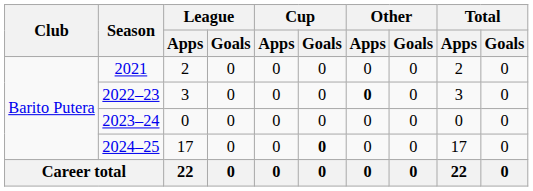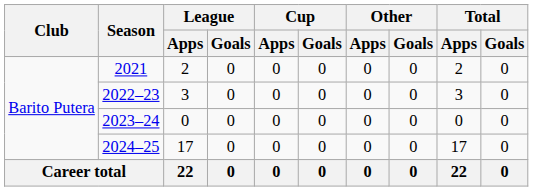(368, 95) bold -> (368, 95) normal
(322, 146) bold -> (322, 146) normal
